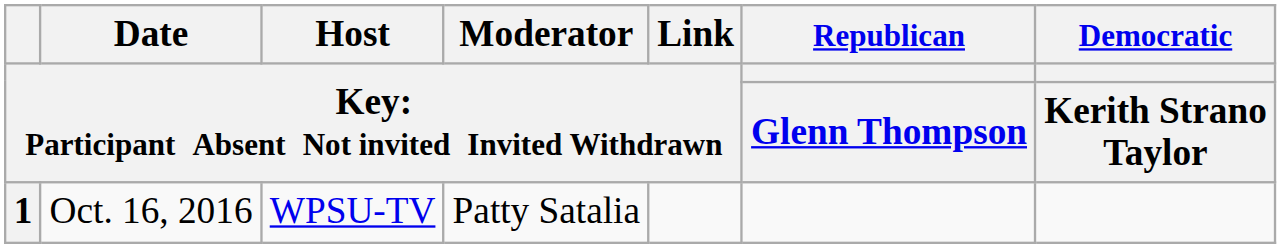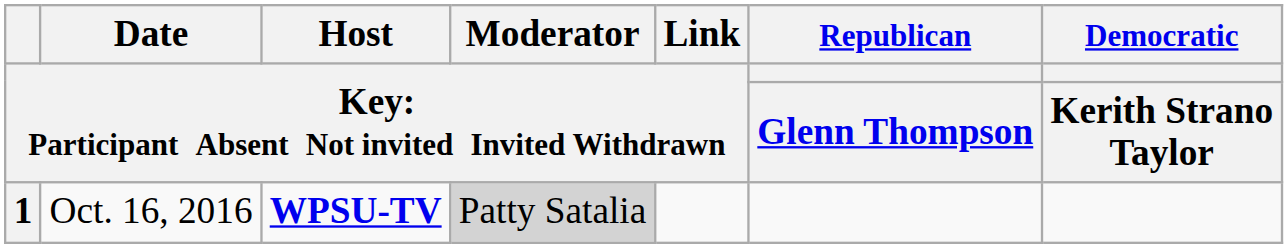(353, 211) normal -> (356, 211) bold
(546, 211) no background -> (553, 211) lightgrey background
